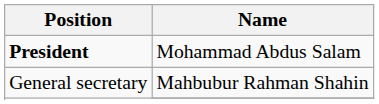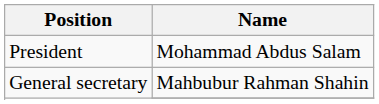(49, 51) bold -> (46, 51) normal
